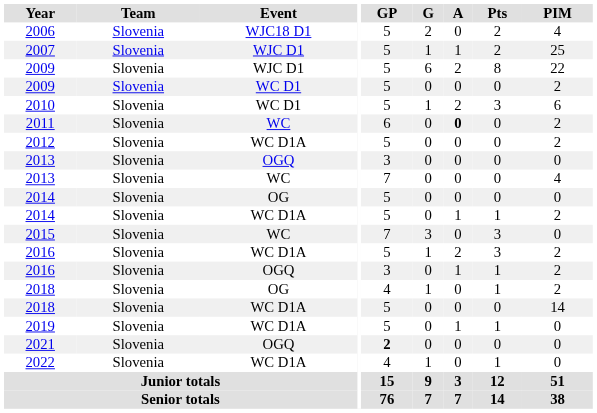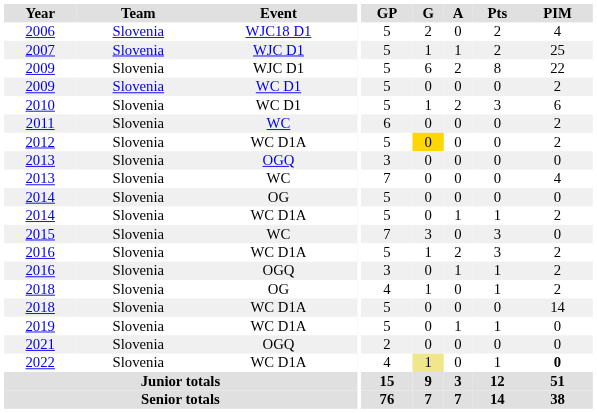(458, 123) bold -> (458, 123) normal
(428, 142) no background -> (428, 142) gold background
(387, 344) bold -> (387, 344) normal
(428, 362) no background -> (428, 362) khaki background
(557, 362) normal -> (557, 362) bold
